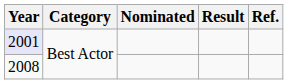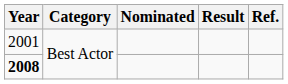(24, 41) lavender background -> (24, 41) no background
(24, 66) normal -> (24, 66) bold
